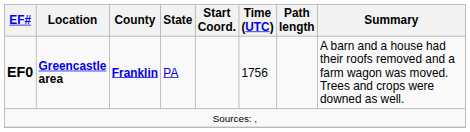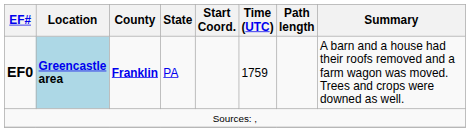(73, 72) no background -> (73, 72) lightblue background
(255, 72) 1756 -> (255, 72) 1759
